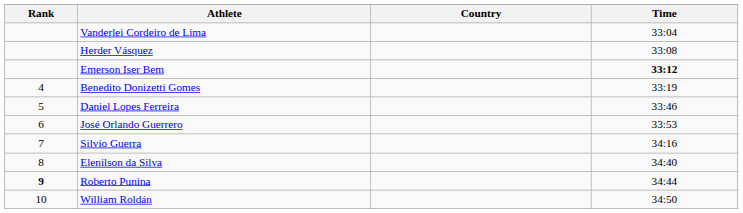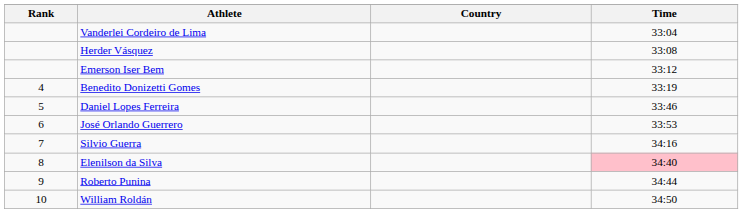(664, 69) bold -> (664, 69) normal
(664, 162) no background -> (664, 162) pink background
(41, 180) bold -> (41, 180) normal
